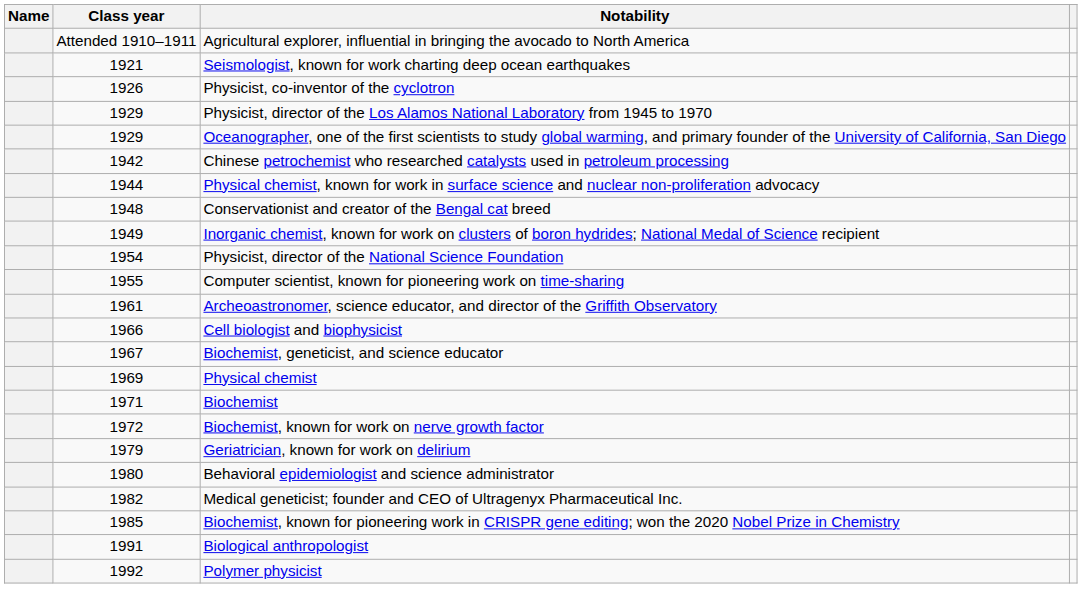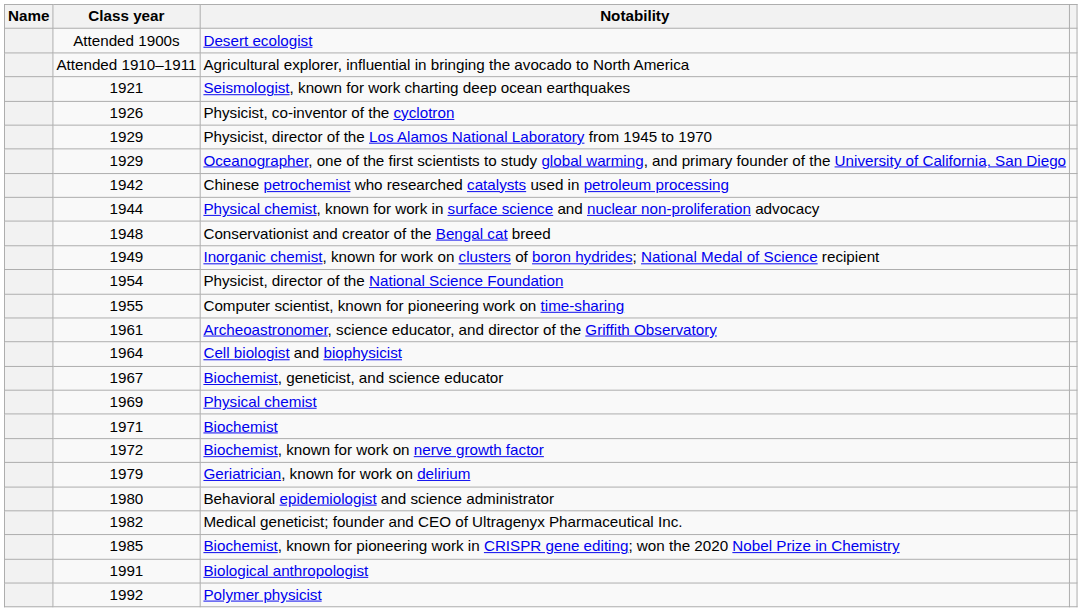+ row: (258, 40)
(126, 329) 1966 -> (126, 354) 1964
